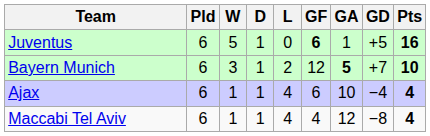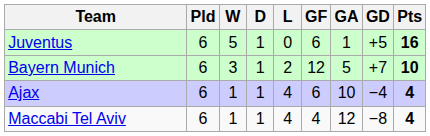(316, 42) bold -> (316, 42) normal
(347, 67) bold -> (347, 67) normal
